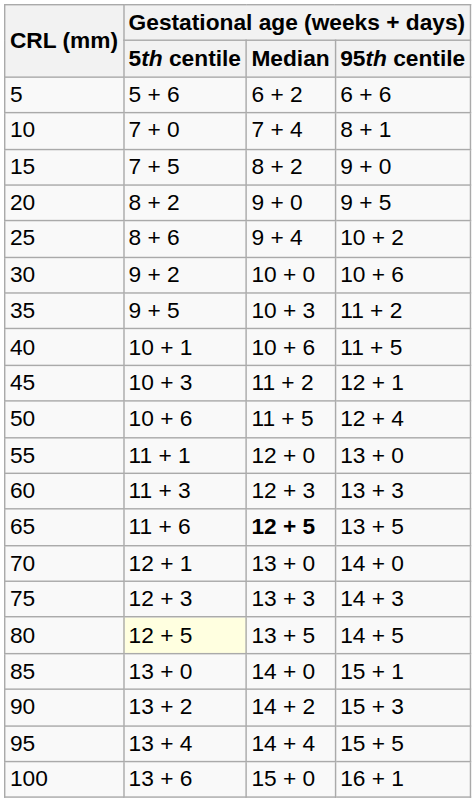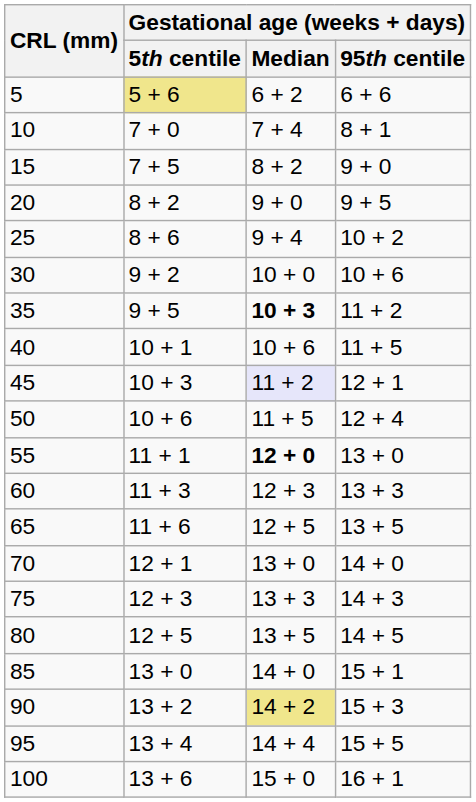(154, 94) no background -> (154, 94) khaki background
(283, 310) normal -> (283, 310) bold
(282, 382) no background -> (282, 382) lavender background
(283, 454) normal -> (283, 454) bold
(283, 526) bold -> (283, 526) normal
(160, 635) lightyellow background -> (160, 635) no background
(283, 707) no background -> (283, 707) khaki background
